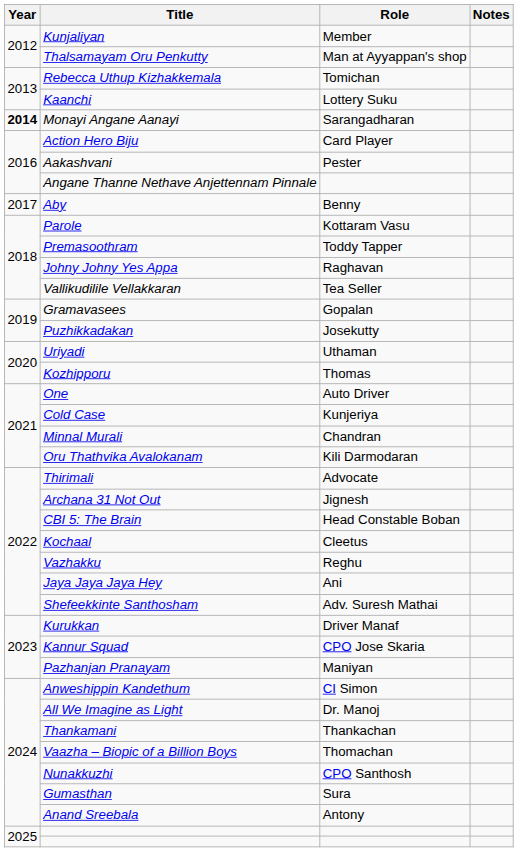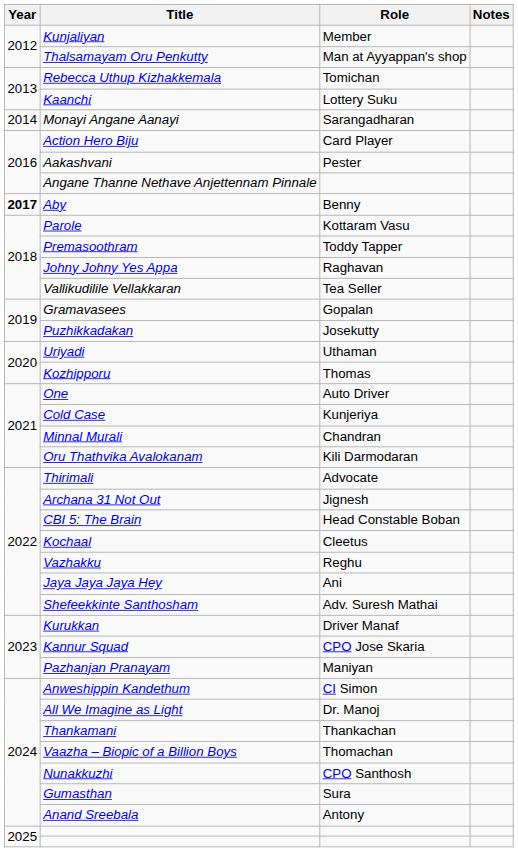(22, 120) bold -> (22, 120) normal
(22, 204) normal -> (22, 204) bold
